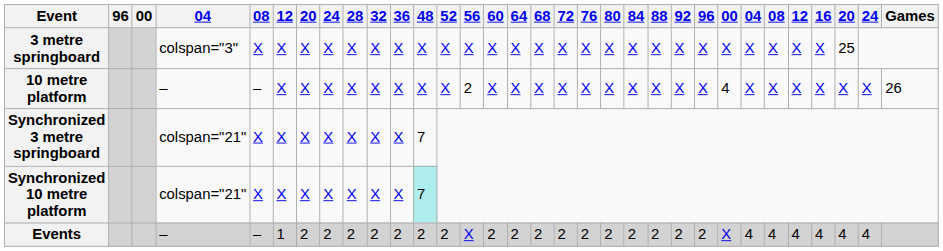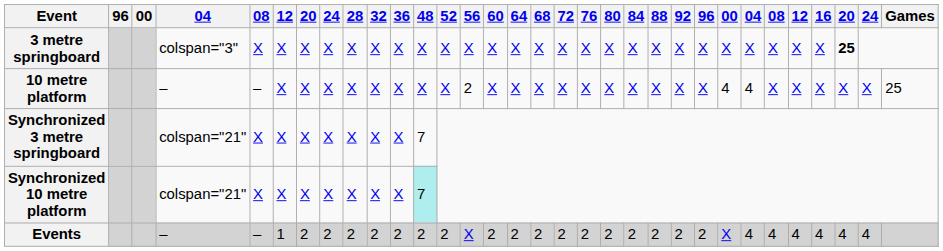(847, 48) normal -> (847, 48) bold
(750, 88) X -> (749, 88) 4
(893, 88) 26 -> (893, 88) 25
